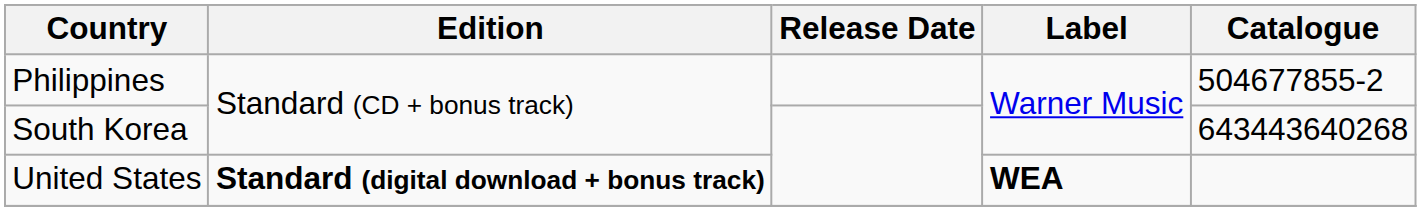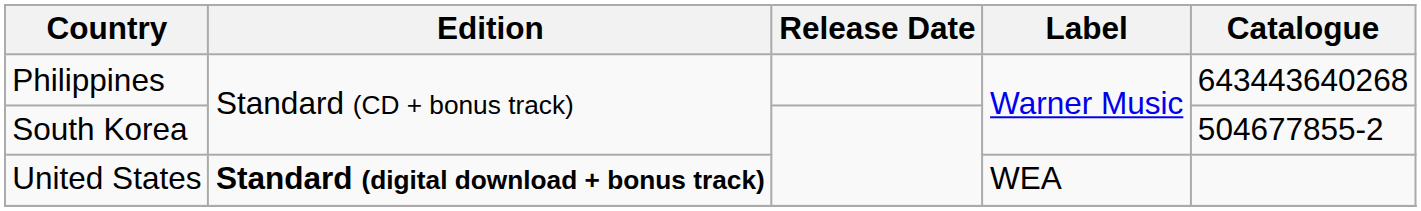(1291, 79) 504677855-2 -> (1303, 79) 643443640268
(1303, 129) 643443640268 -> (1291, 129) 504677855-2
(1027, 179) bold -> (1026, 179) normal
